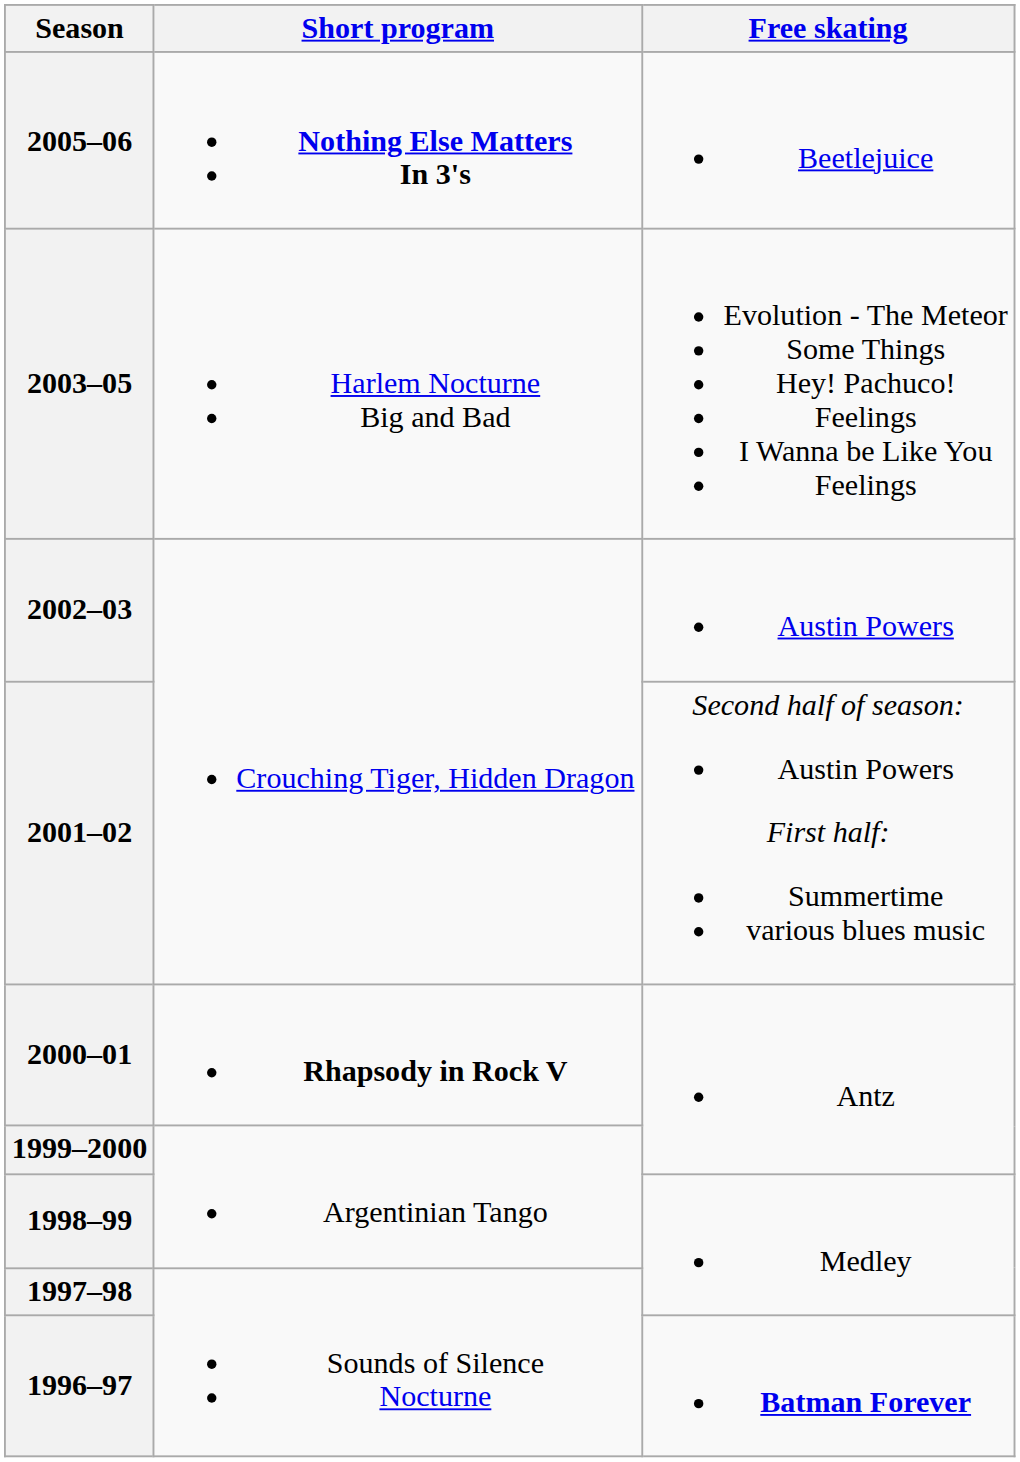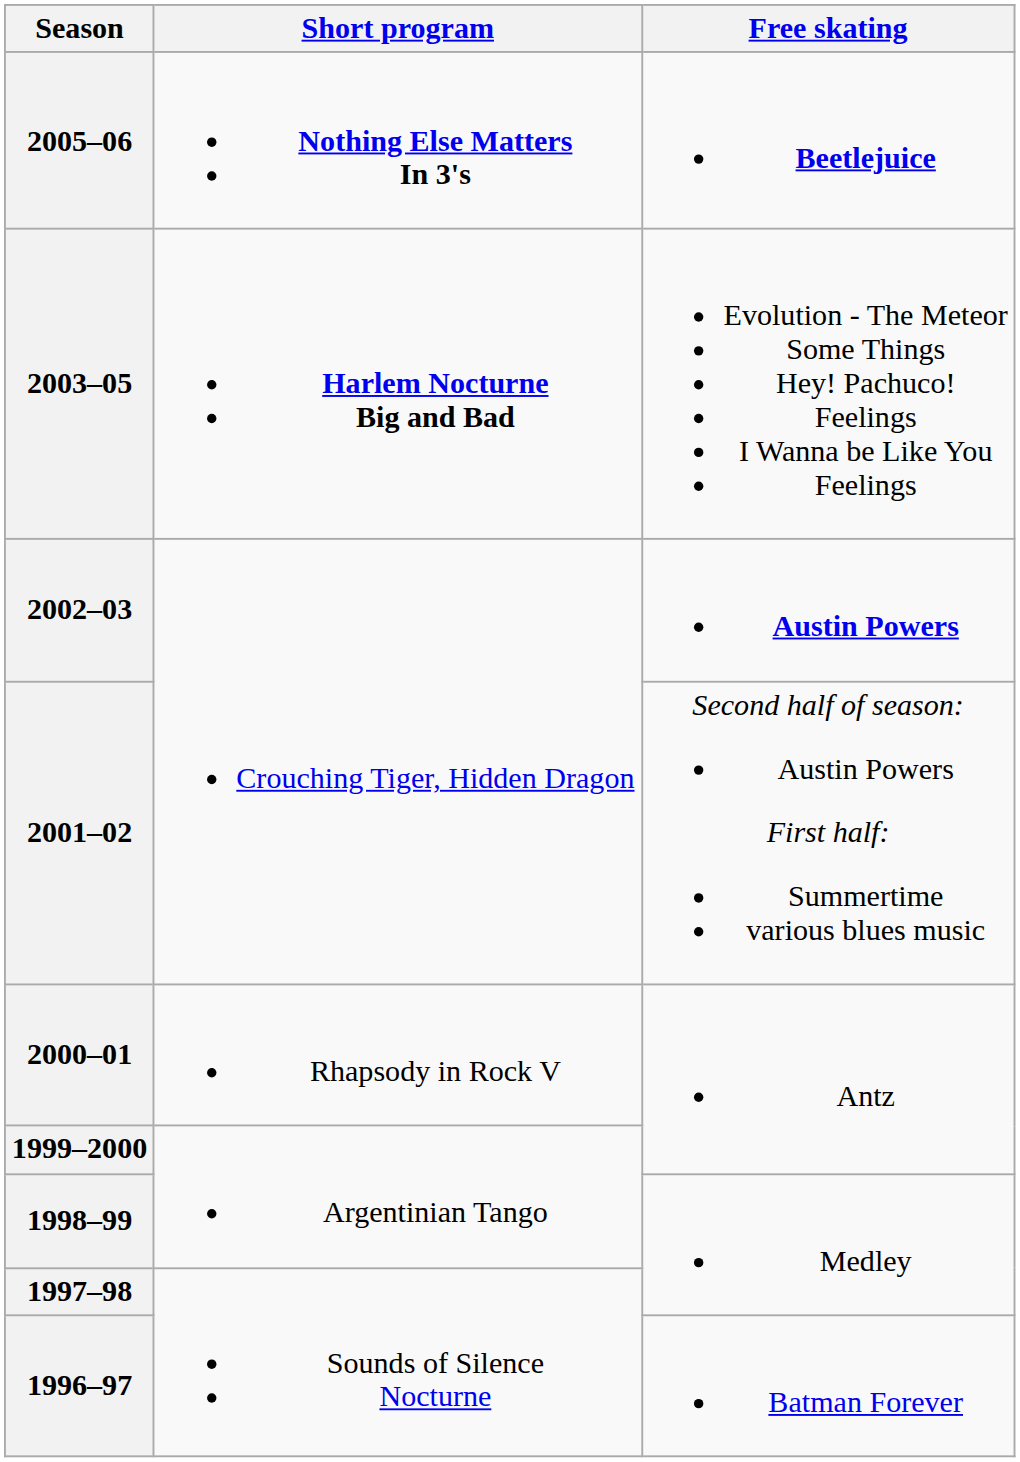(828, 157) normal -> (828, 157) bold
(398, 401) normal -> (398, 401) bold
(828, 627) normal -> (828, 627) bold
(398, 1072) bold -> (398, 1072) normal
(828, 1403) bold -> (828, 1403) normal
